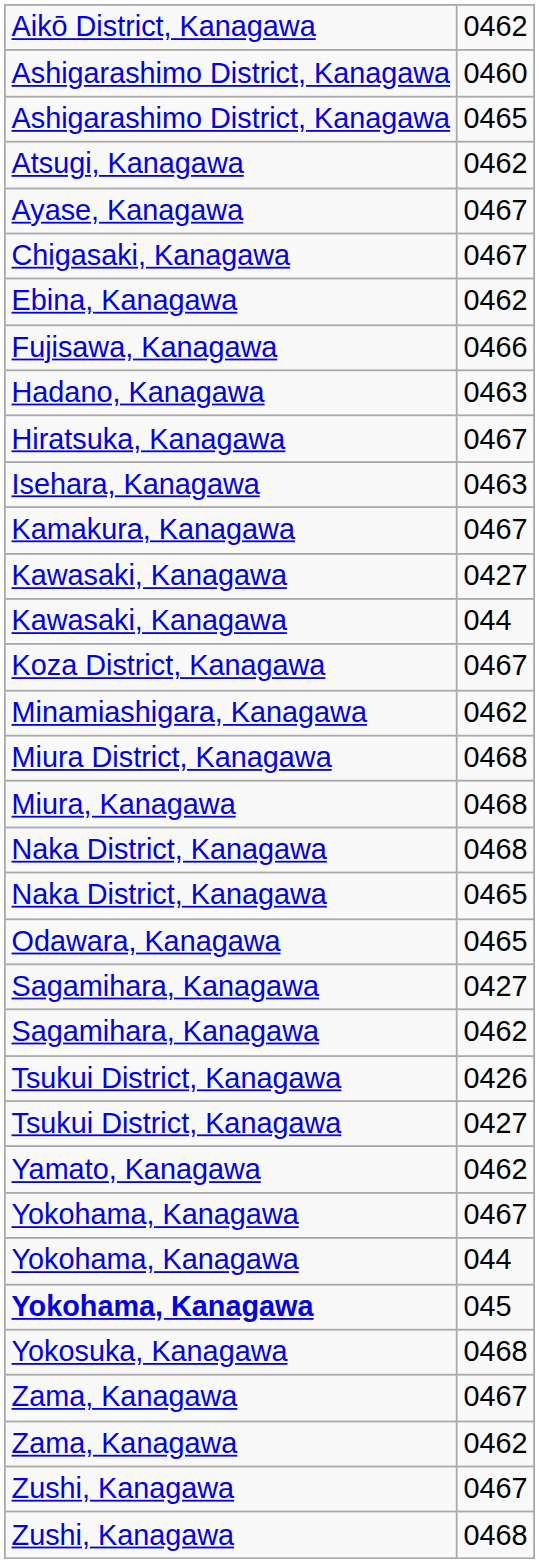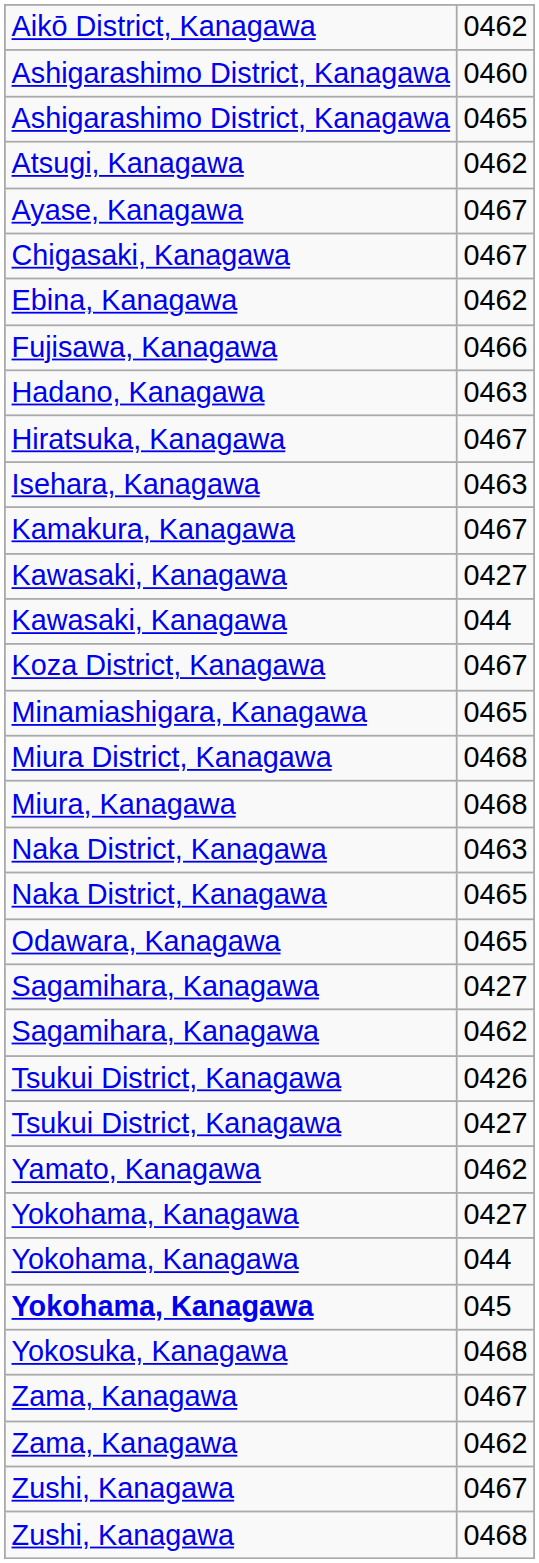(495, 712) 0462 -> (495, 712) 0465
(495, 849) 0468 -> (495, 849) 0463
(495, 1214) 0467 -> (495, 1214) 0427
